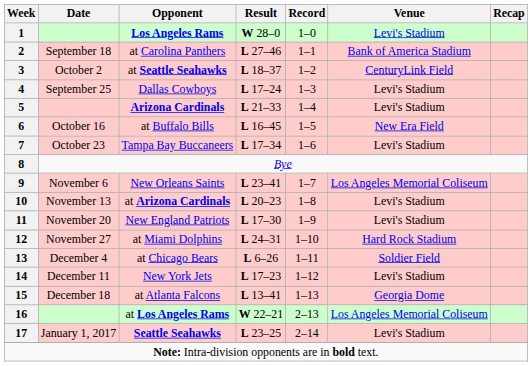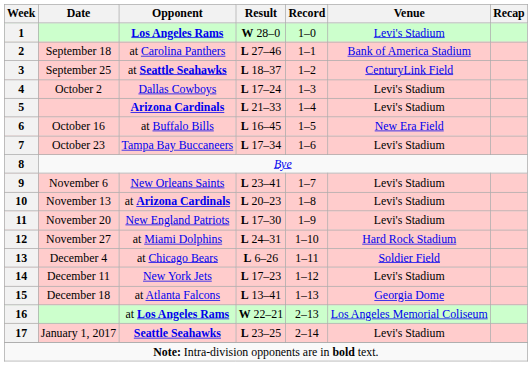(78, 70) October 2 -> (78, 70) September 25
(78, 88) September 25 -> (78, 88) October 2
(409, 182) Los Angeles Memorial Coliseum -> (409, 182) Levi's Stadium
